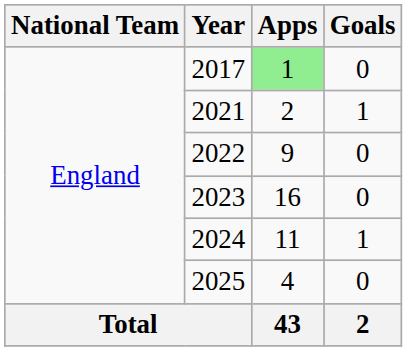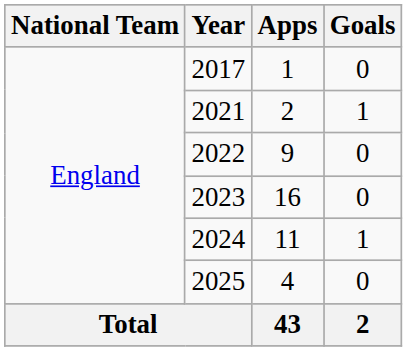(287, 68) lightgreen background -> (287, 68) no background
